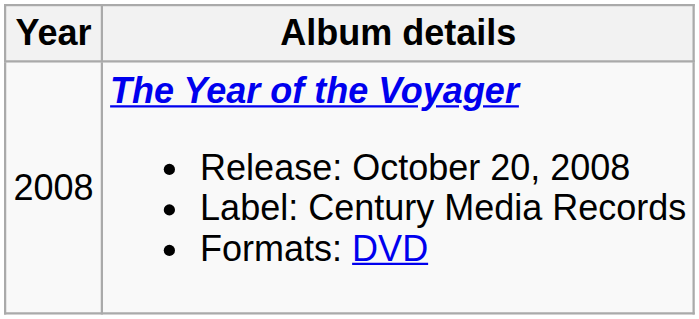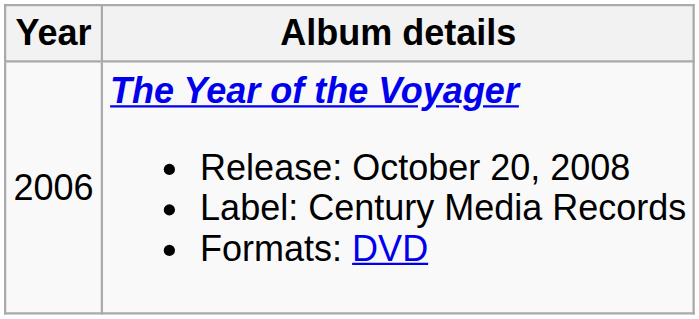(53, 186) 2008 -> (53, 186) 2006
